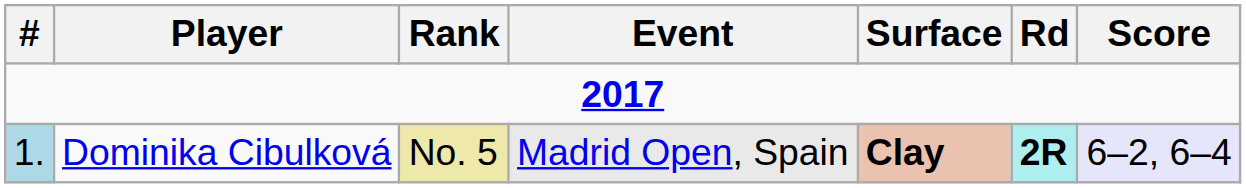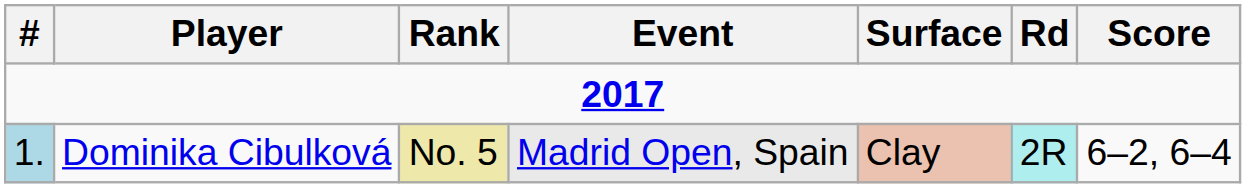(905, 152) bold -> (903, 152) normal
(1044, 152) bold -> (1044, 152) normal
(1159, 152) lavender background -> (1159, 152) no background
